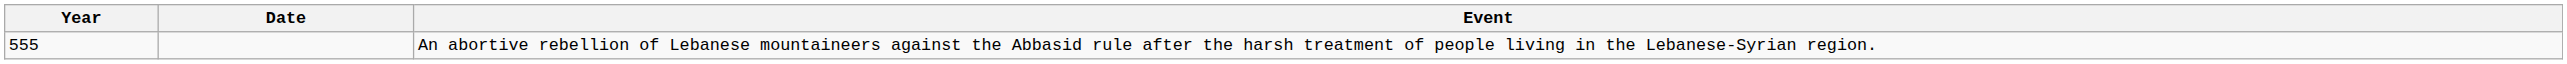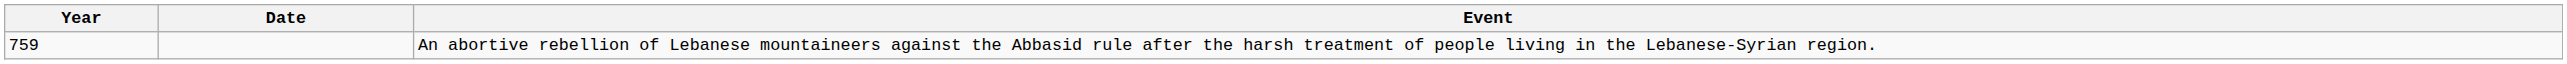(24, 46) 555 -> (24, 46) 759
